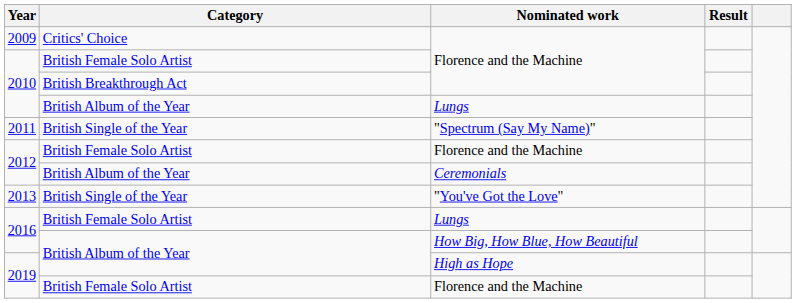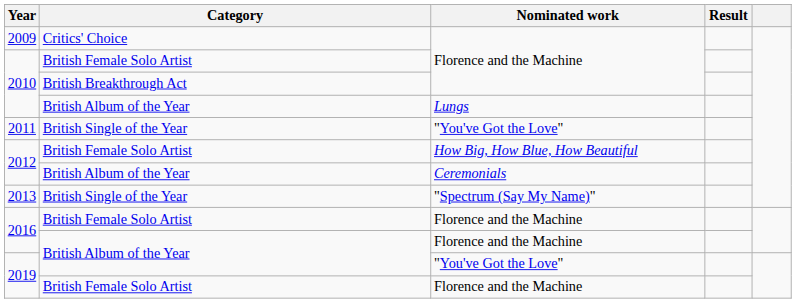(515, 128) "Spectrum (Say My Name)" -> (499, 128) "You've Got the Love"
(508, 151) Florence and the Machine -> (536, 151) How Big, How Blue, How Beautiful
(499, 196) "You've Got the Love" -> (515, 196) "Spectrum (Say My Name)"
(451, 219) Lungs -> (508, 219) Florence and the Machine
(536, 241) How Big, How Blue, How Beautiful -> (508, 241) Florence and the Machine
(474, 264) High as Hope -> (499, 264) "You've Got the Love"
